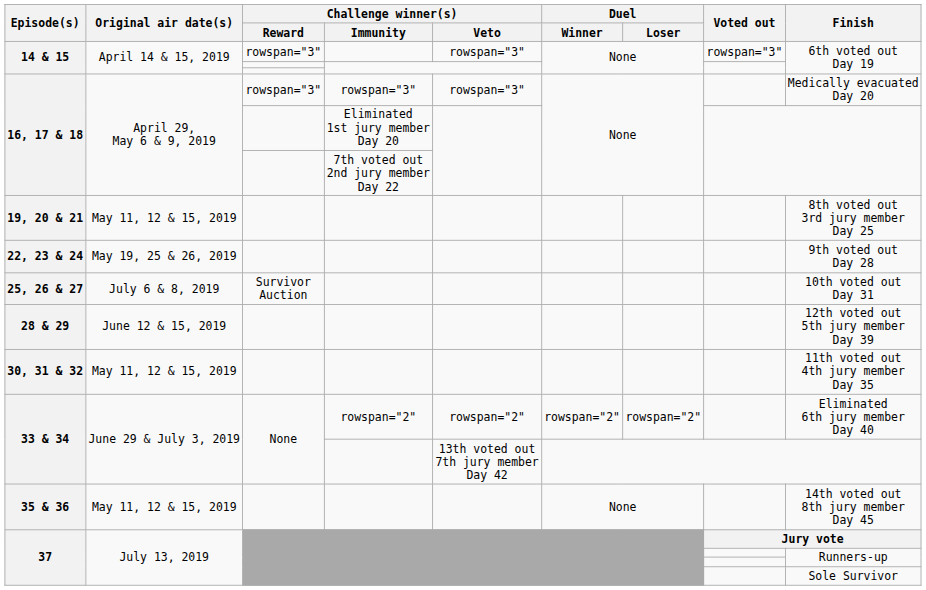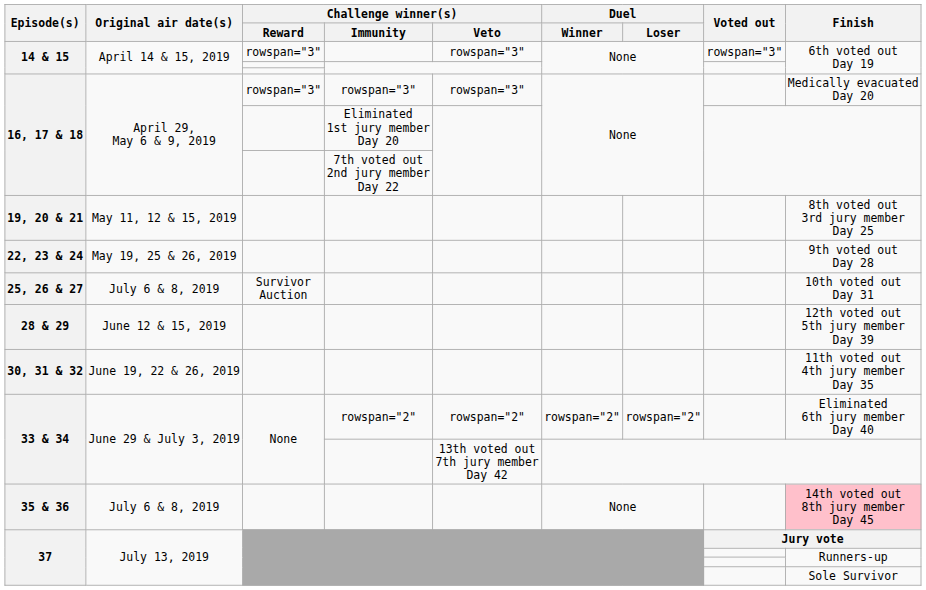(164, 372) May 11, 12 & 15, 2019 -> (164, 372) June 19, 22 & 26, 2019
(164, 507) May 11, 12 & 15, 2019 -> (164, 507) July 6 & 8, 2019
(853, 507) no background -> (853, 507) pink background
